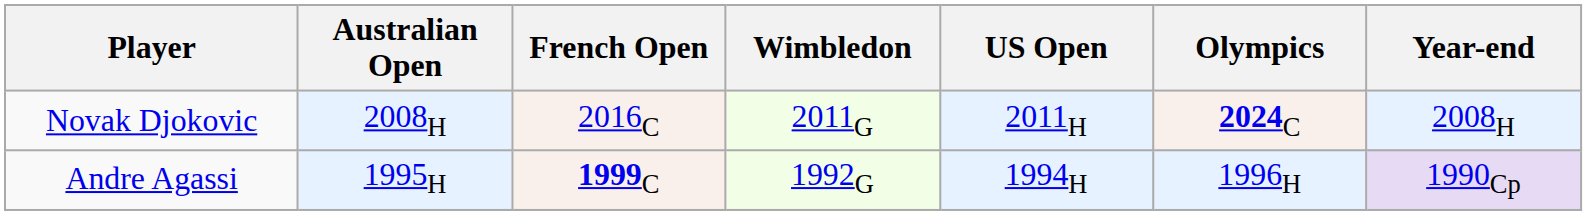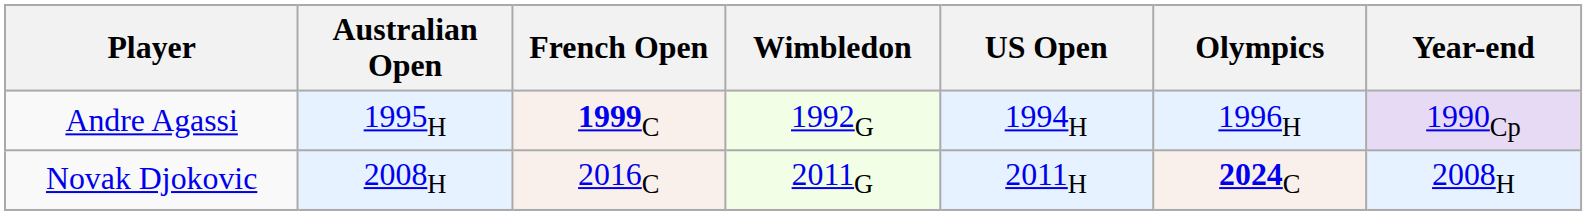rows swapped: (152, 179) <-> (152, 120)
